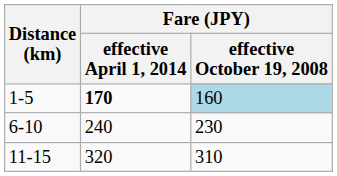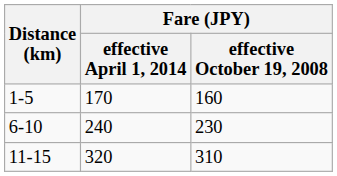(99, 98) bold -> (99, 98) normal
(209, 98) lightblue background -> (209, 98) no background
